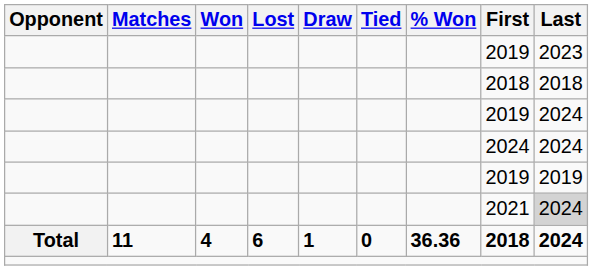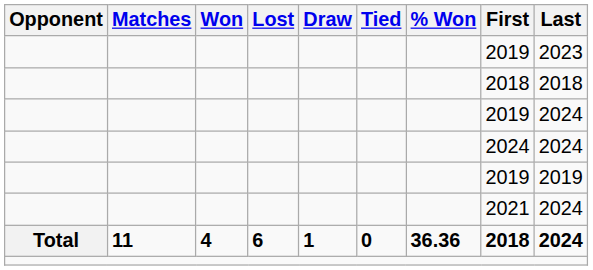(561, 209) lightgrey background -> (561, 209) no background
